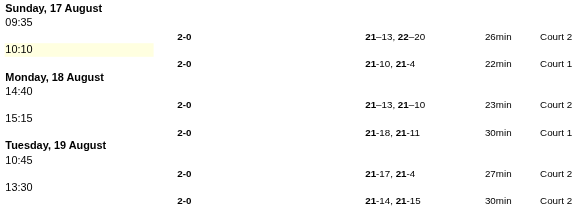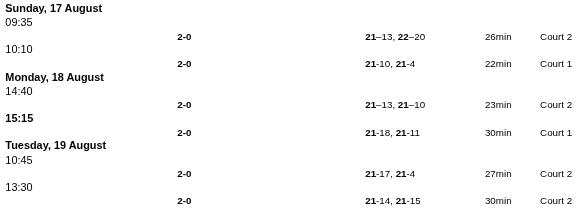(19, 50) lightyellow background -> (19, 50) no background
(19, 118) normal -> (19, 118) bold
